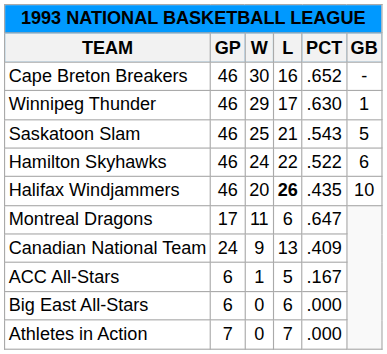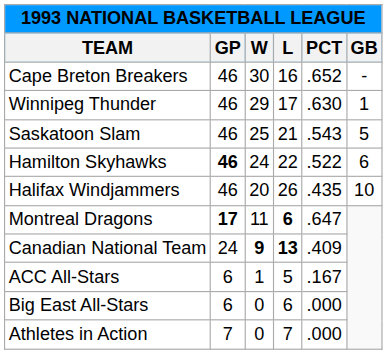(228, 162) normal -> (228, 162) bold
(288, 190) bold -> (288, 190) normal
(228, 219) normal -> (228, 219) bold
(288, 219) normal -> (288, 219) bold
(259, 248) normal -> (259, 248) bold
(288, 248) normal -> (288, 248) bold
